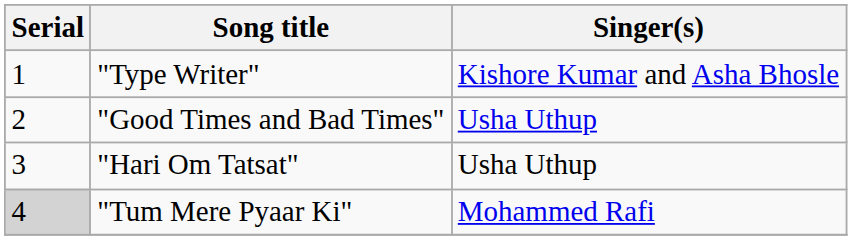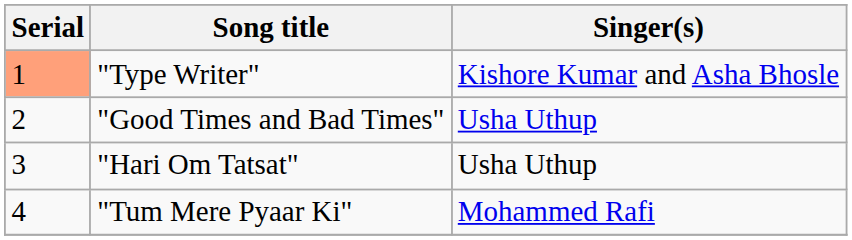(19, 73) no background -> (19, 73) lightsalmon background
(19, 211) lightgrey background -> (19, 211) no background
